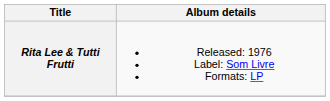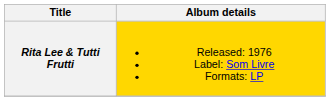(221, 65) no background -> (221, 65) gold background
